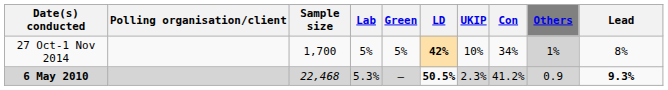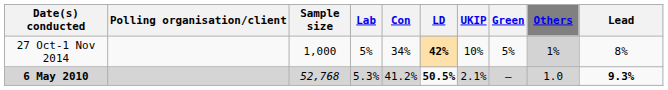columns swapped: (508, 20) <-> (401, 20)
(320, 51) 1,700 -> (320, 51) 1,000
(320, 76) 22,468 -> (320, 76) 52,768
(474, 76) 2.3% -> (474, 76) 2.1%
(553, 76) 0.9 -> (553, 76) 1.0
